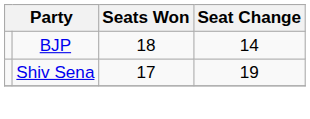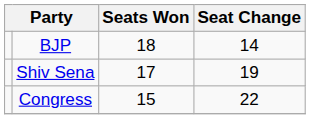+ row: (55, 99)
